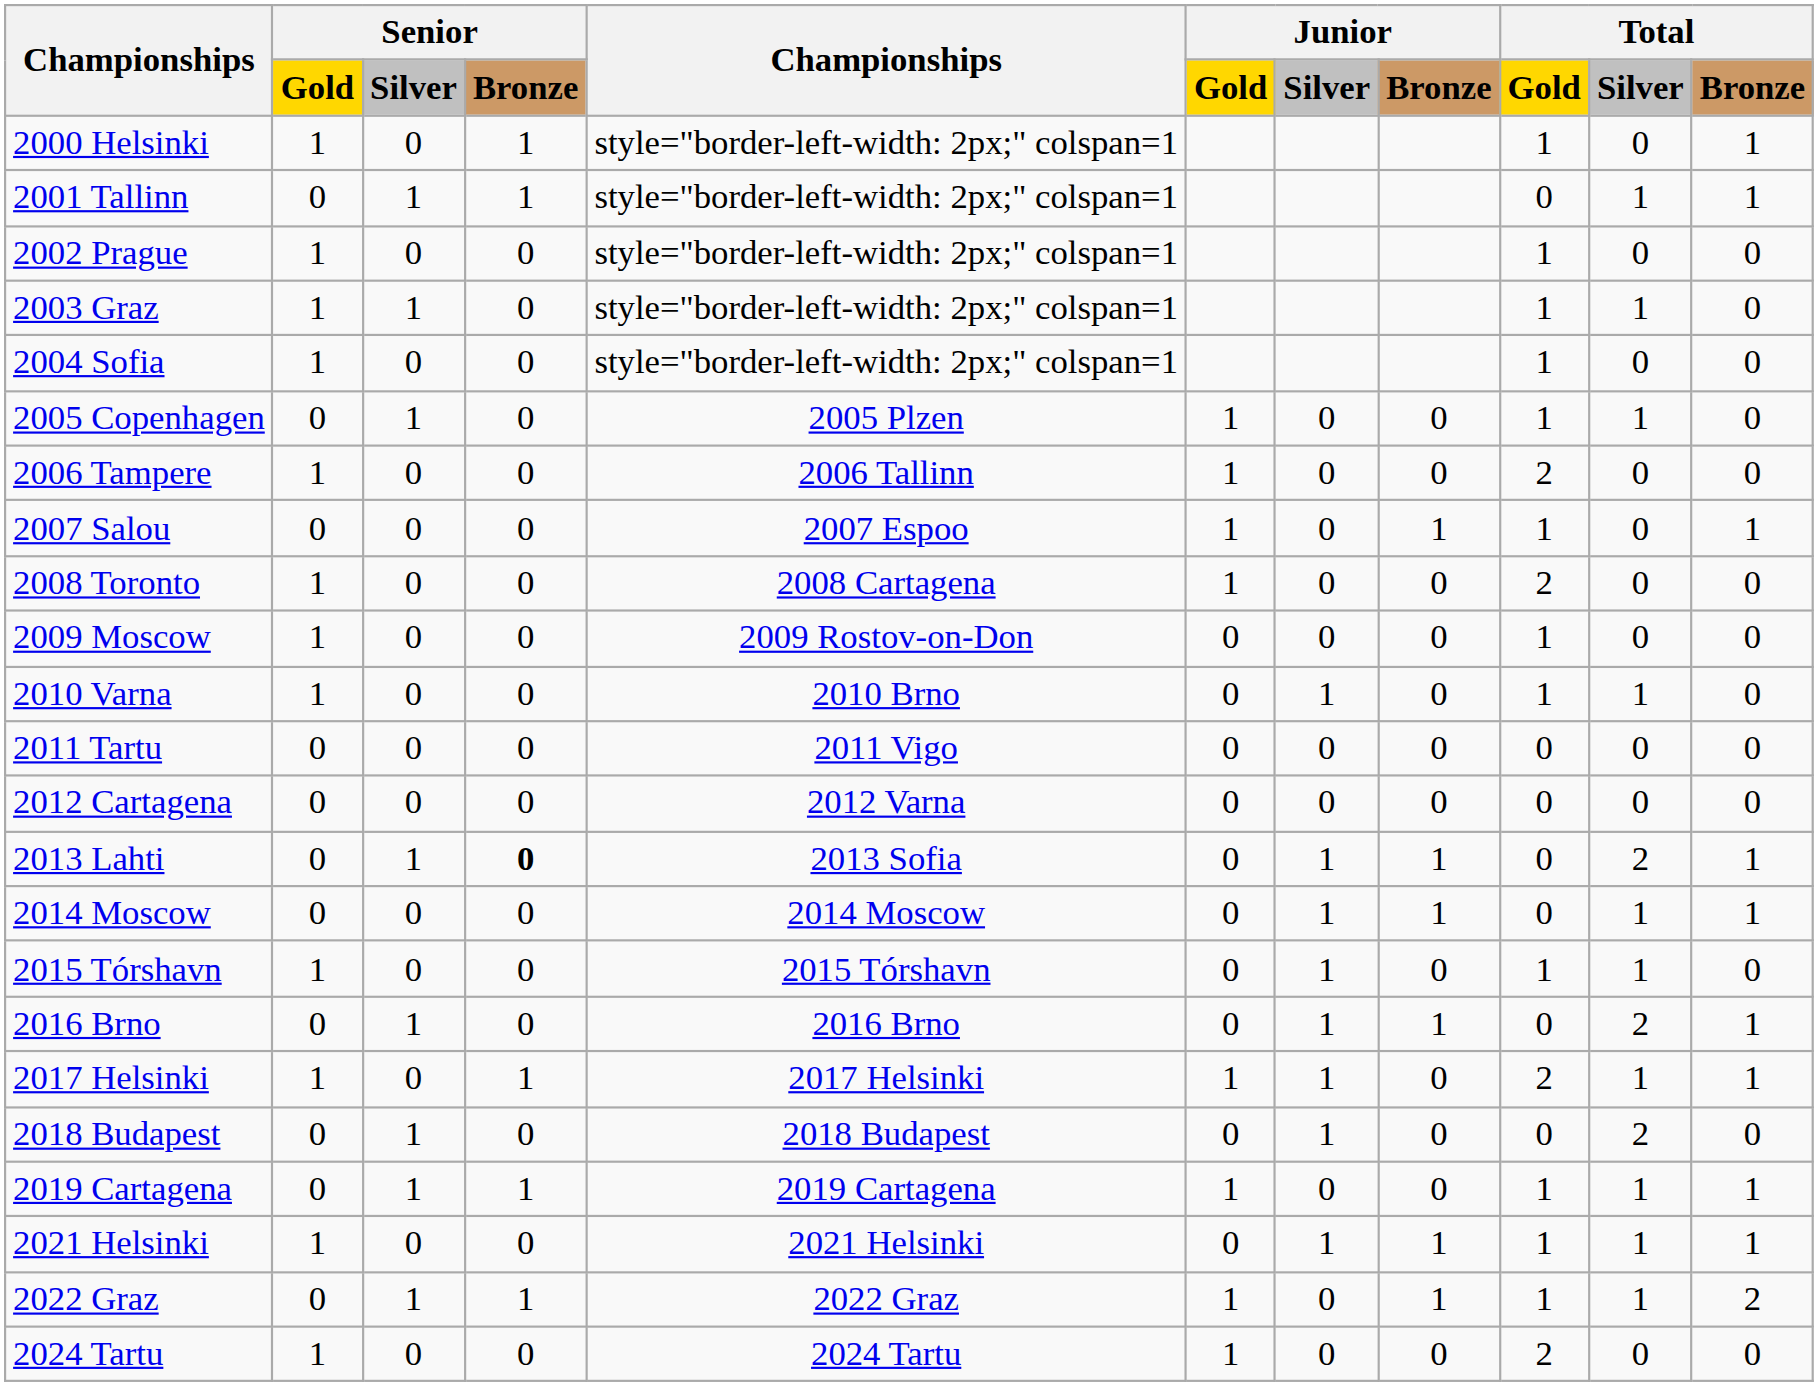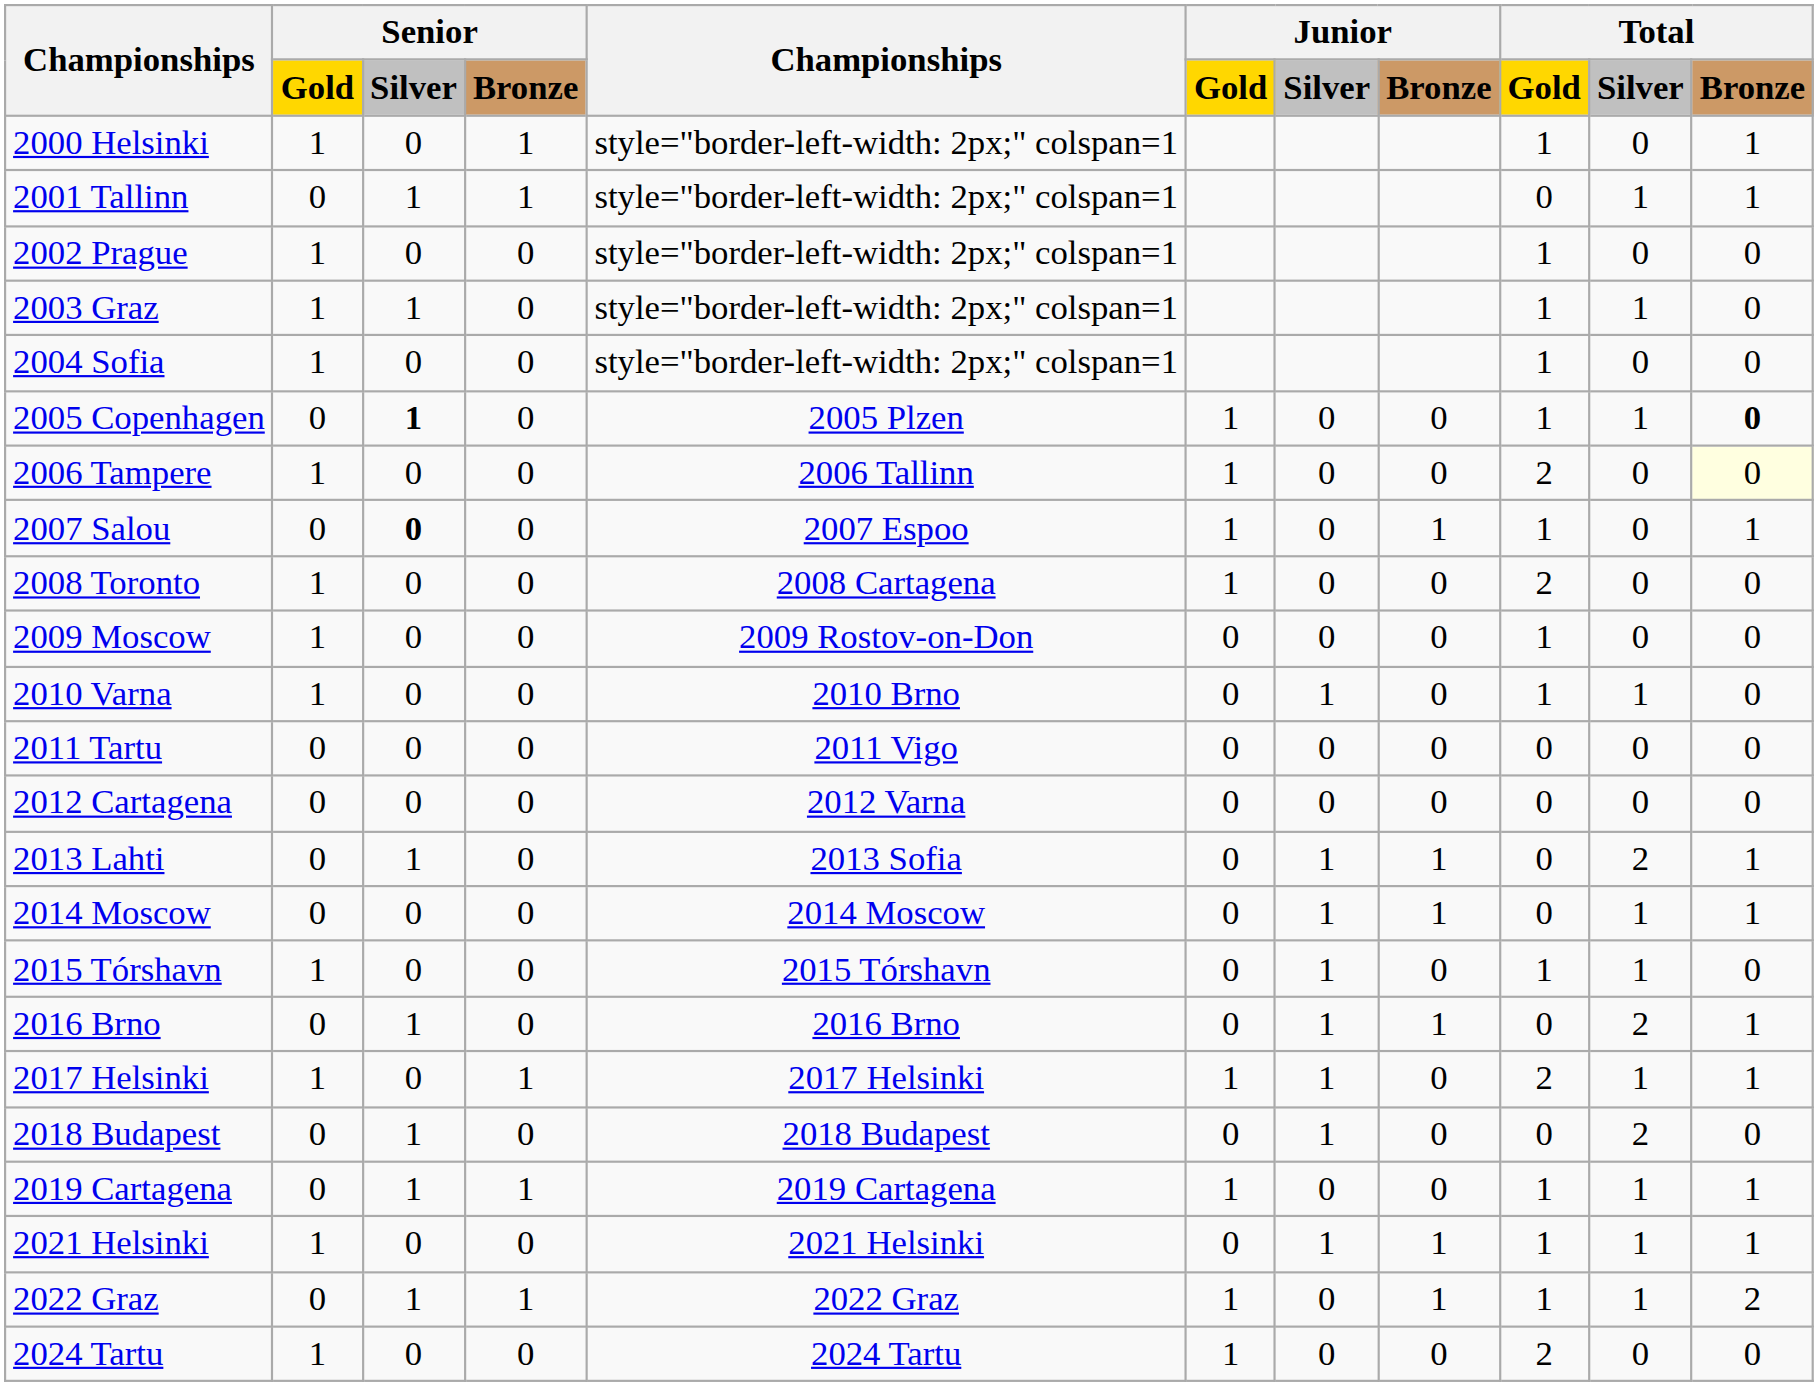(414, 417) normal -> (414, 417) bold
(1752, 417) normal -> (1752, 417) bold
(1752, 472) no background -> (1752, 472) lightyellow background
(414, 527) normal -> (414, 527) bold
(526, 857) bold -> (526, 857) normal
